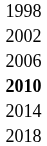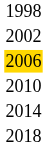(23, 61) no background -> (23, 61) gold background
(23, 86) bold -> (23, 86) normal
